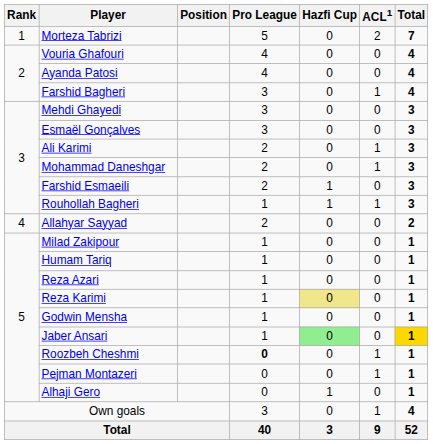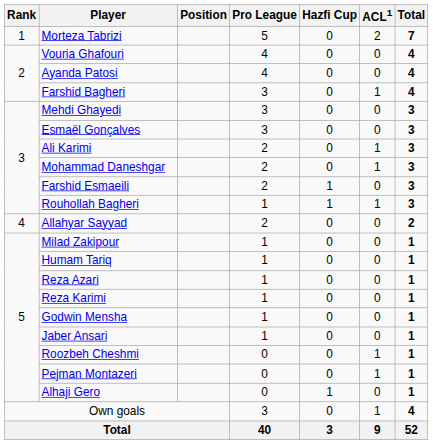(330, 298) khaki background -> (330, 298) no background
(330, 336) lightgreen background -> (330, 336) no background
(411, 336) gold background -> (411, 336) no background
(265, 355) bold -> (265, 355) normal
